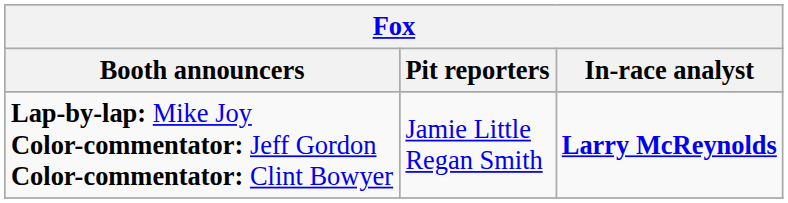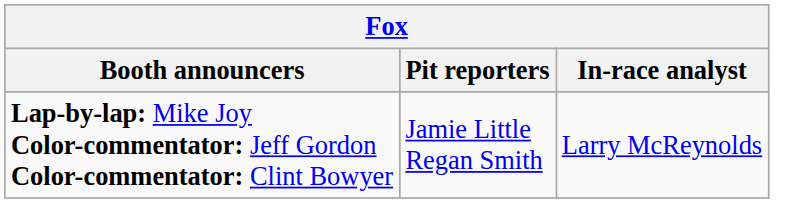(669, 145) bold -> (662, 145) normal
